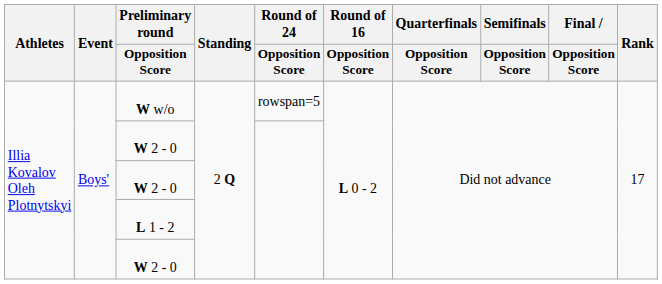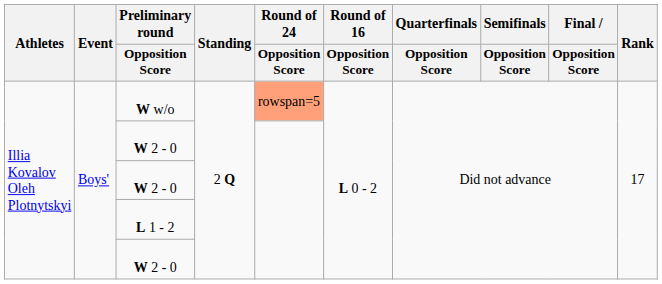(289, 101) no background -> (289, 101) lightsalmon background
